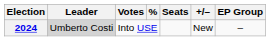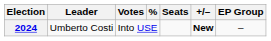(81, 28) lightgrey background -> (81, 28) no background
(203, 28) normal -> (203, 28) bold
